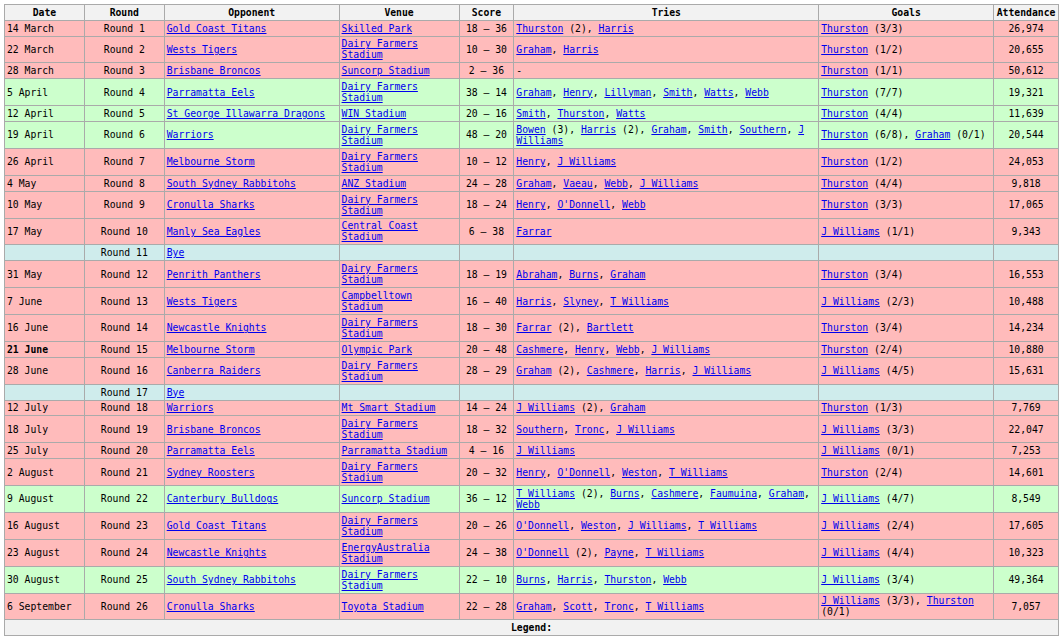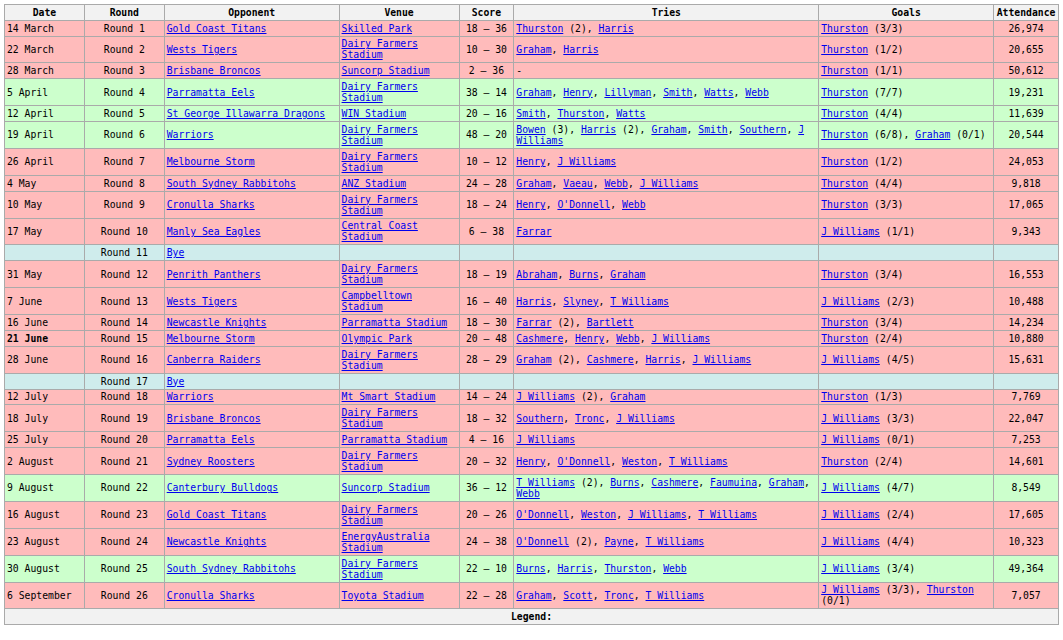(1026, 92) 19,321 -> (1026, 92) 19,231
(380, 328) Dairy Farmers Stadium -> (394, 322) Parramatta Stadium
